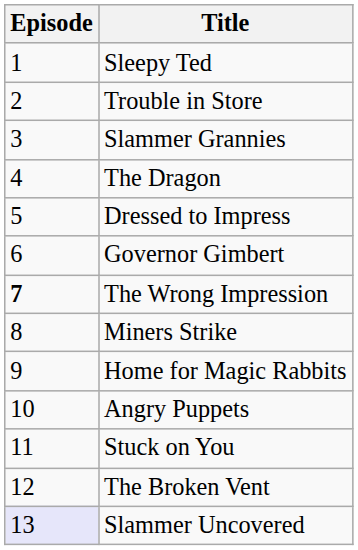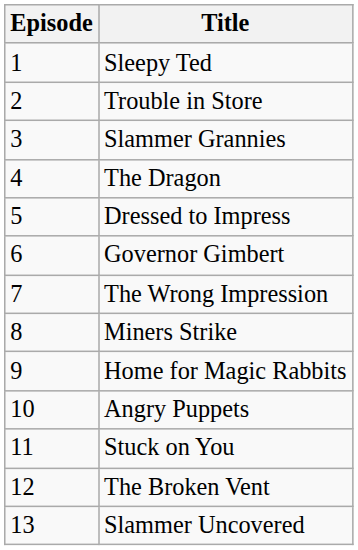(16, 293) bold -> (16, 293) normal
(23, 525) lavender background -> (23, 525) no background
